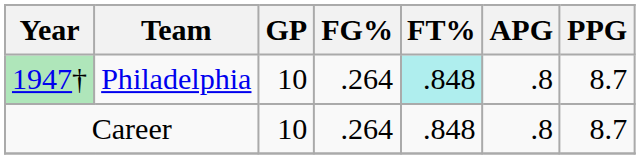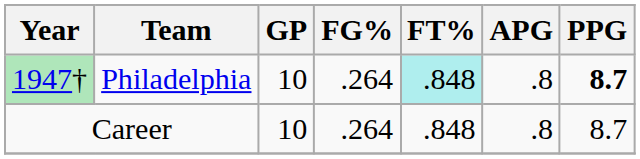(608, 79) normal -> (608, 79) bold
